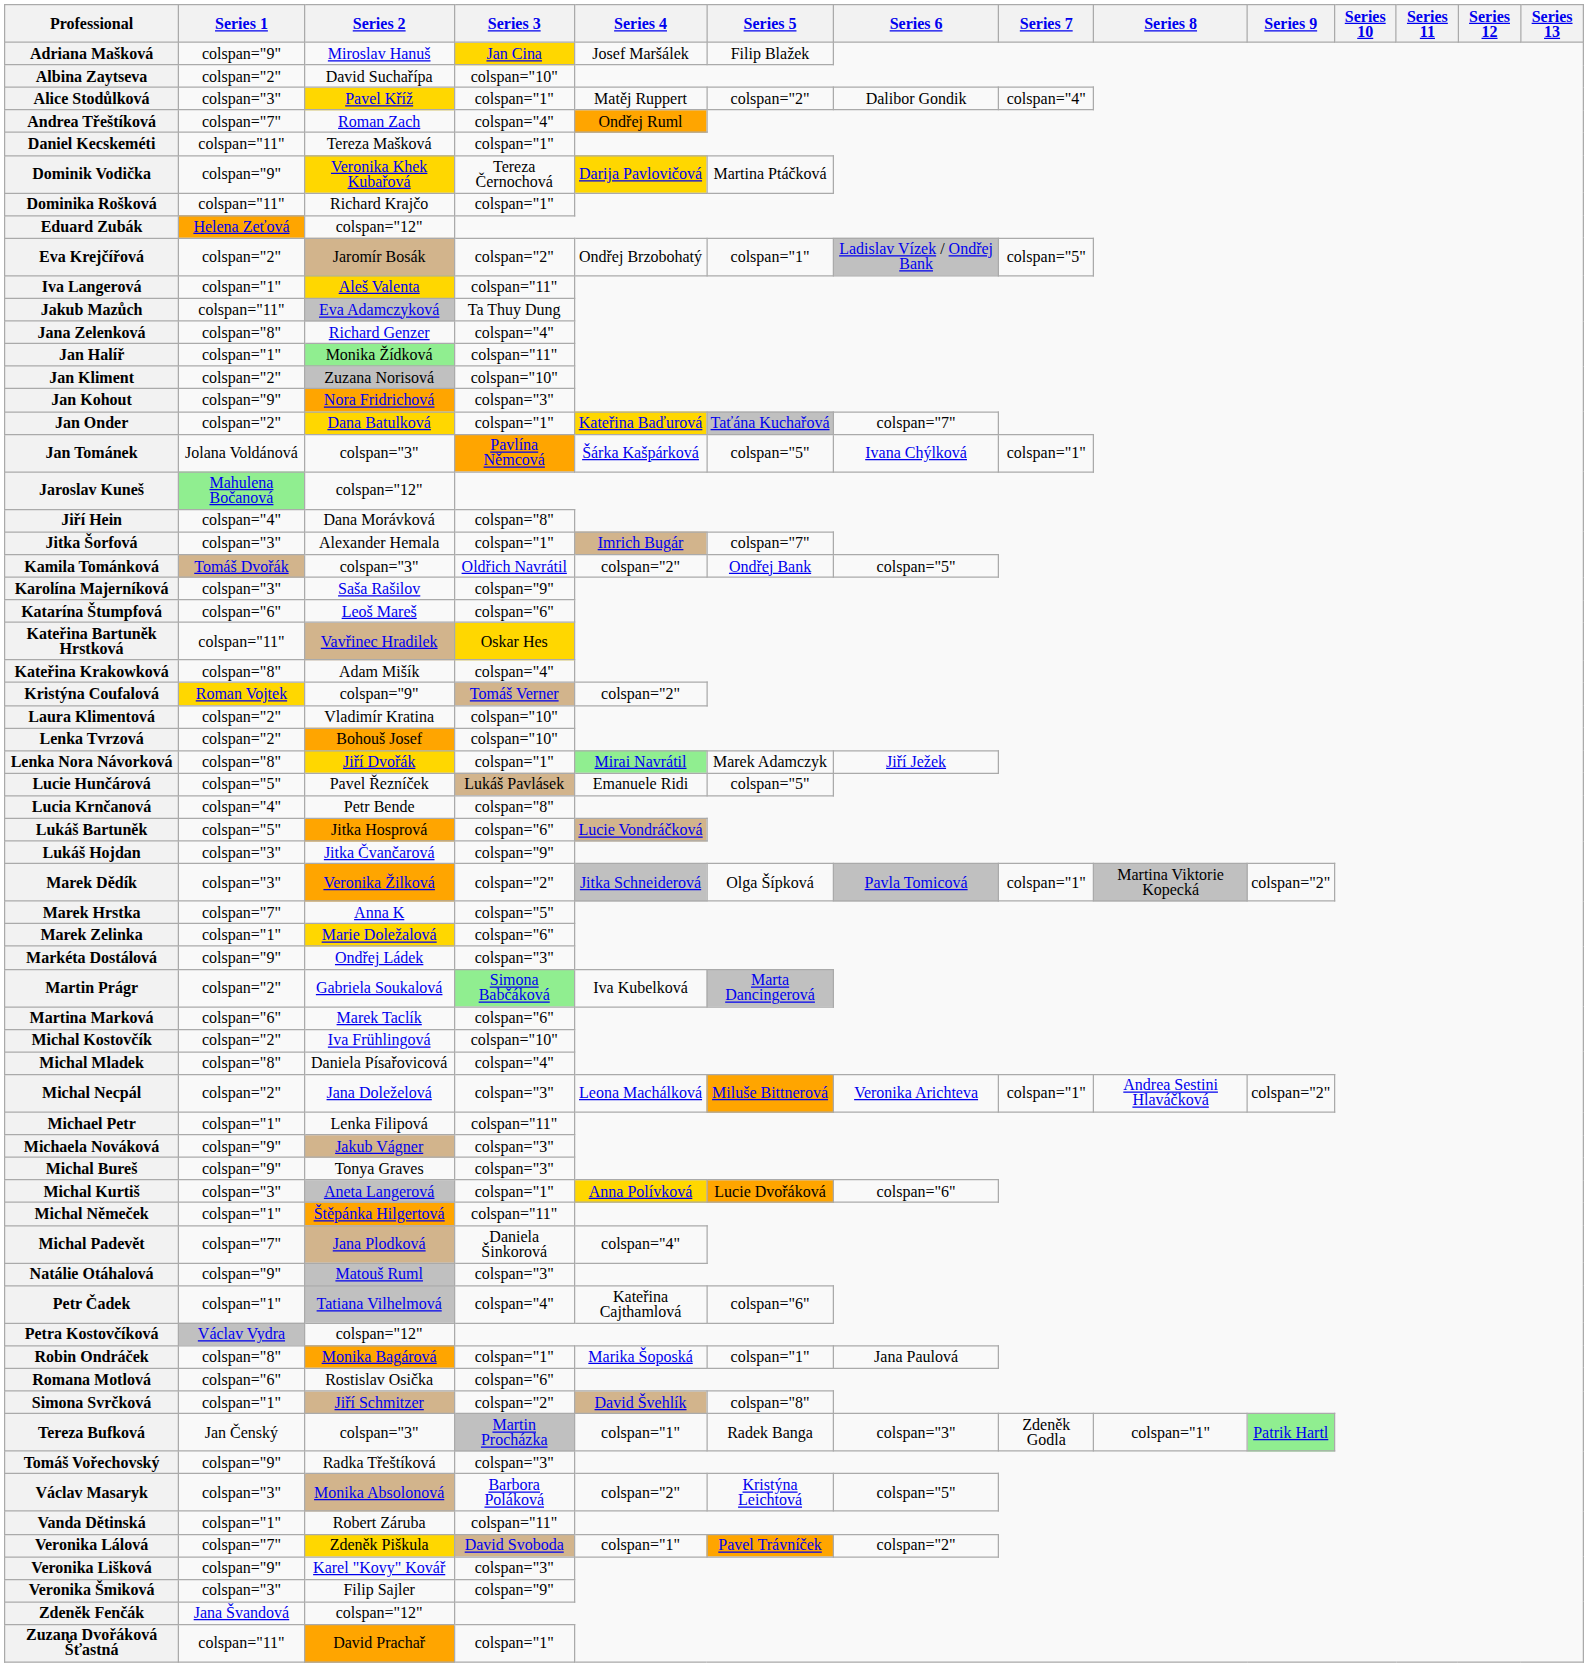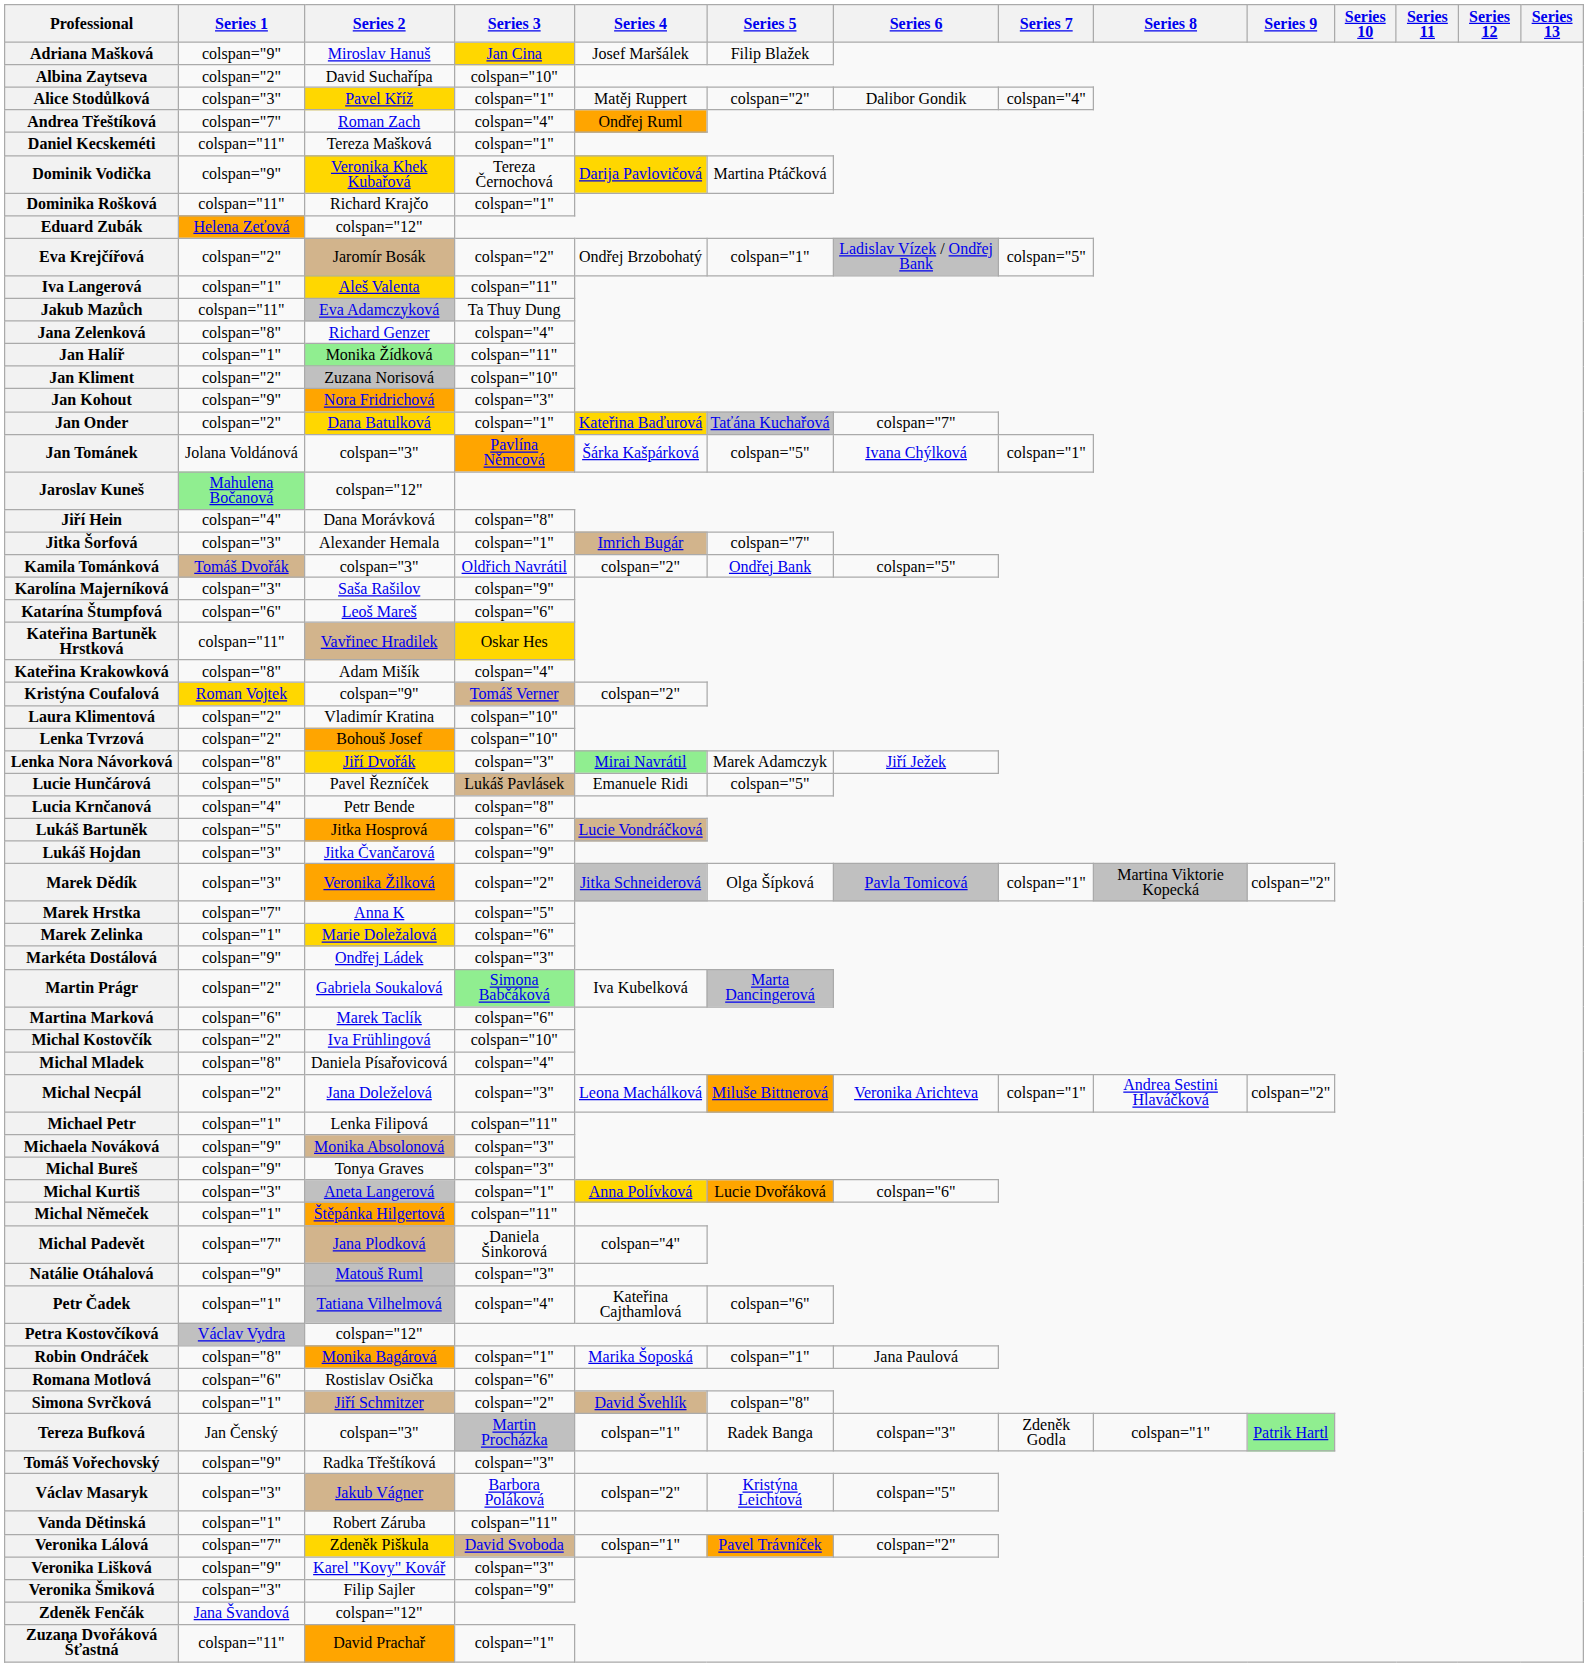(514, 762) colspan="1" -> (514, 762) colspan="3"
(379, 1146) Jakub Vágner -> (379, 1146) Monika Absolonová
(379, 1493) Monika Absolonová -> (379, 1493) Jakub Vágner
